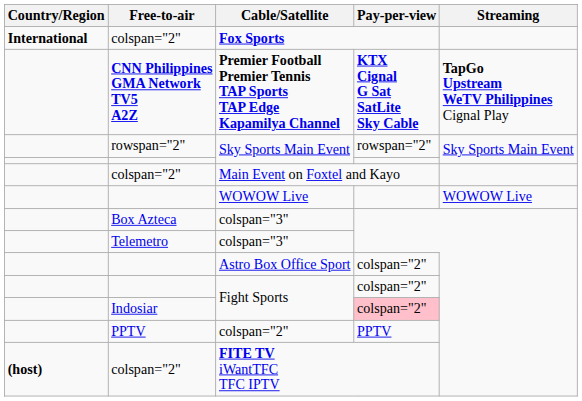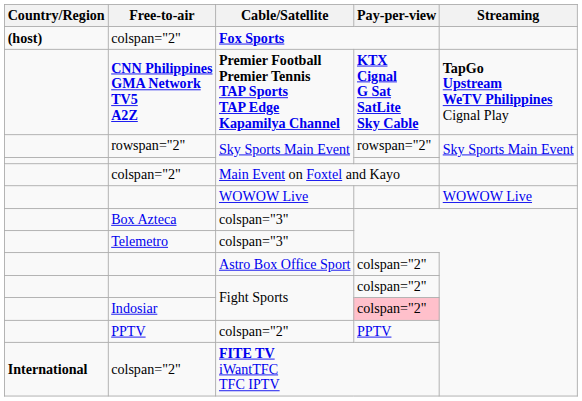(48, 37) International -> (25, 37) (host)
(25, 369) (host) -> (48, 369) International
